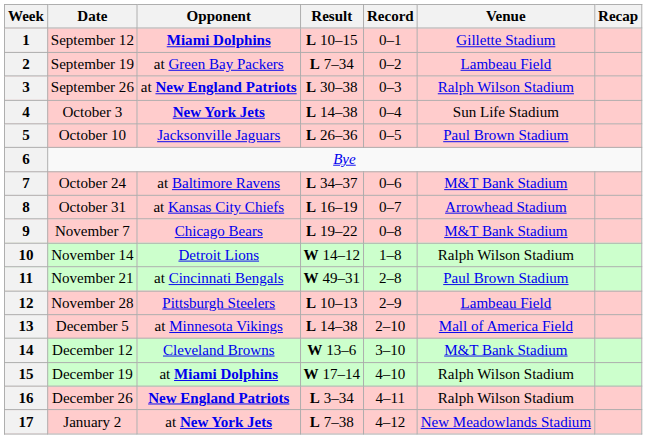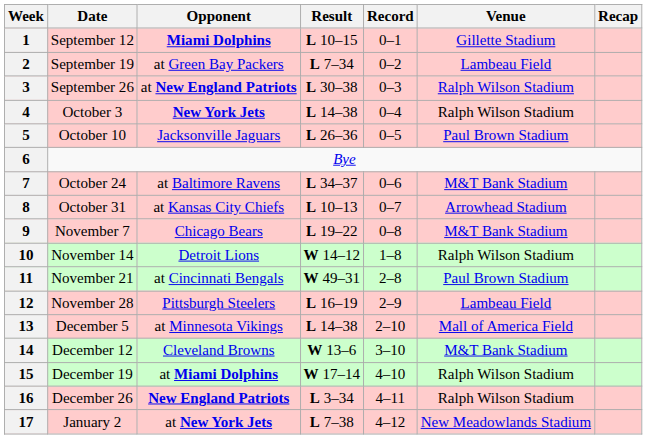(506, 111) Sun Life Stadium -> (506, 111) Ralph Wilson Stadium
(332, 207) L 16–19 -> (332, 207) L 10–13
(332, 302) L 10–13 -> (332, 302) L 16–19
